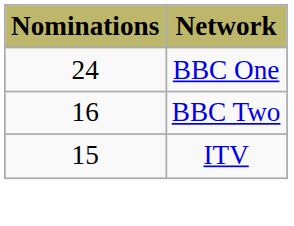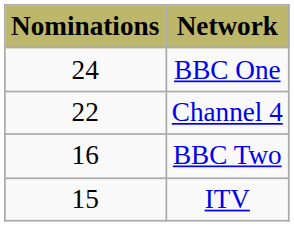+ row: (227, 112)
